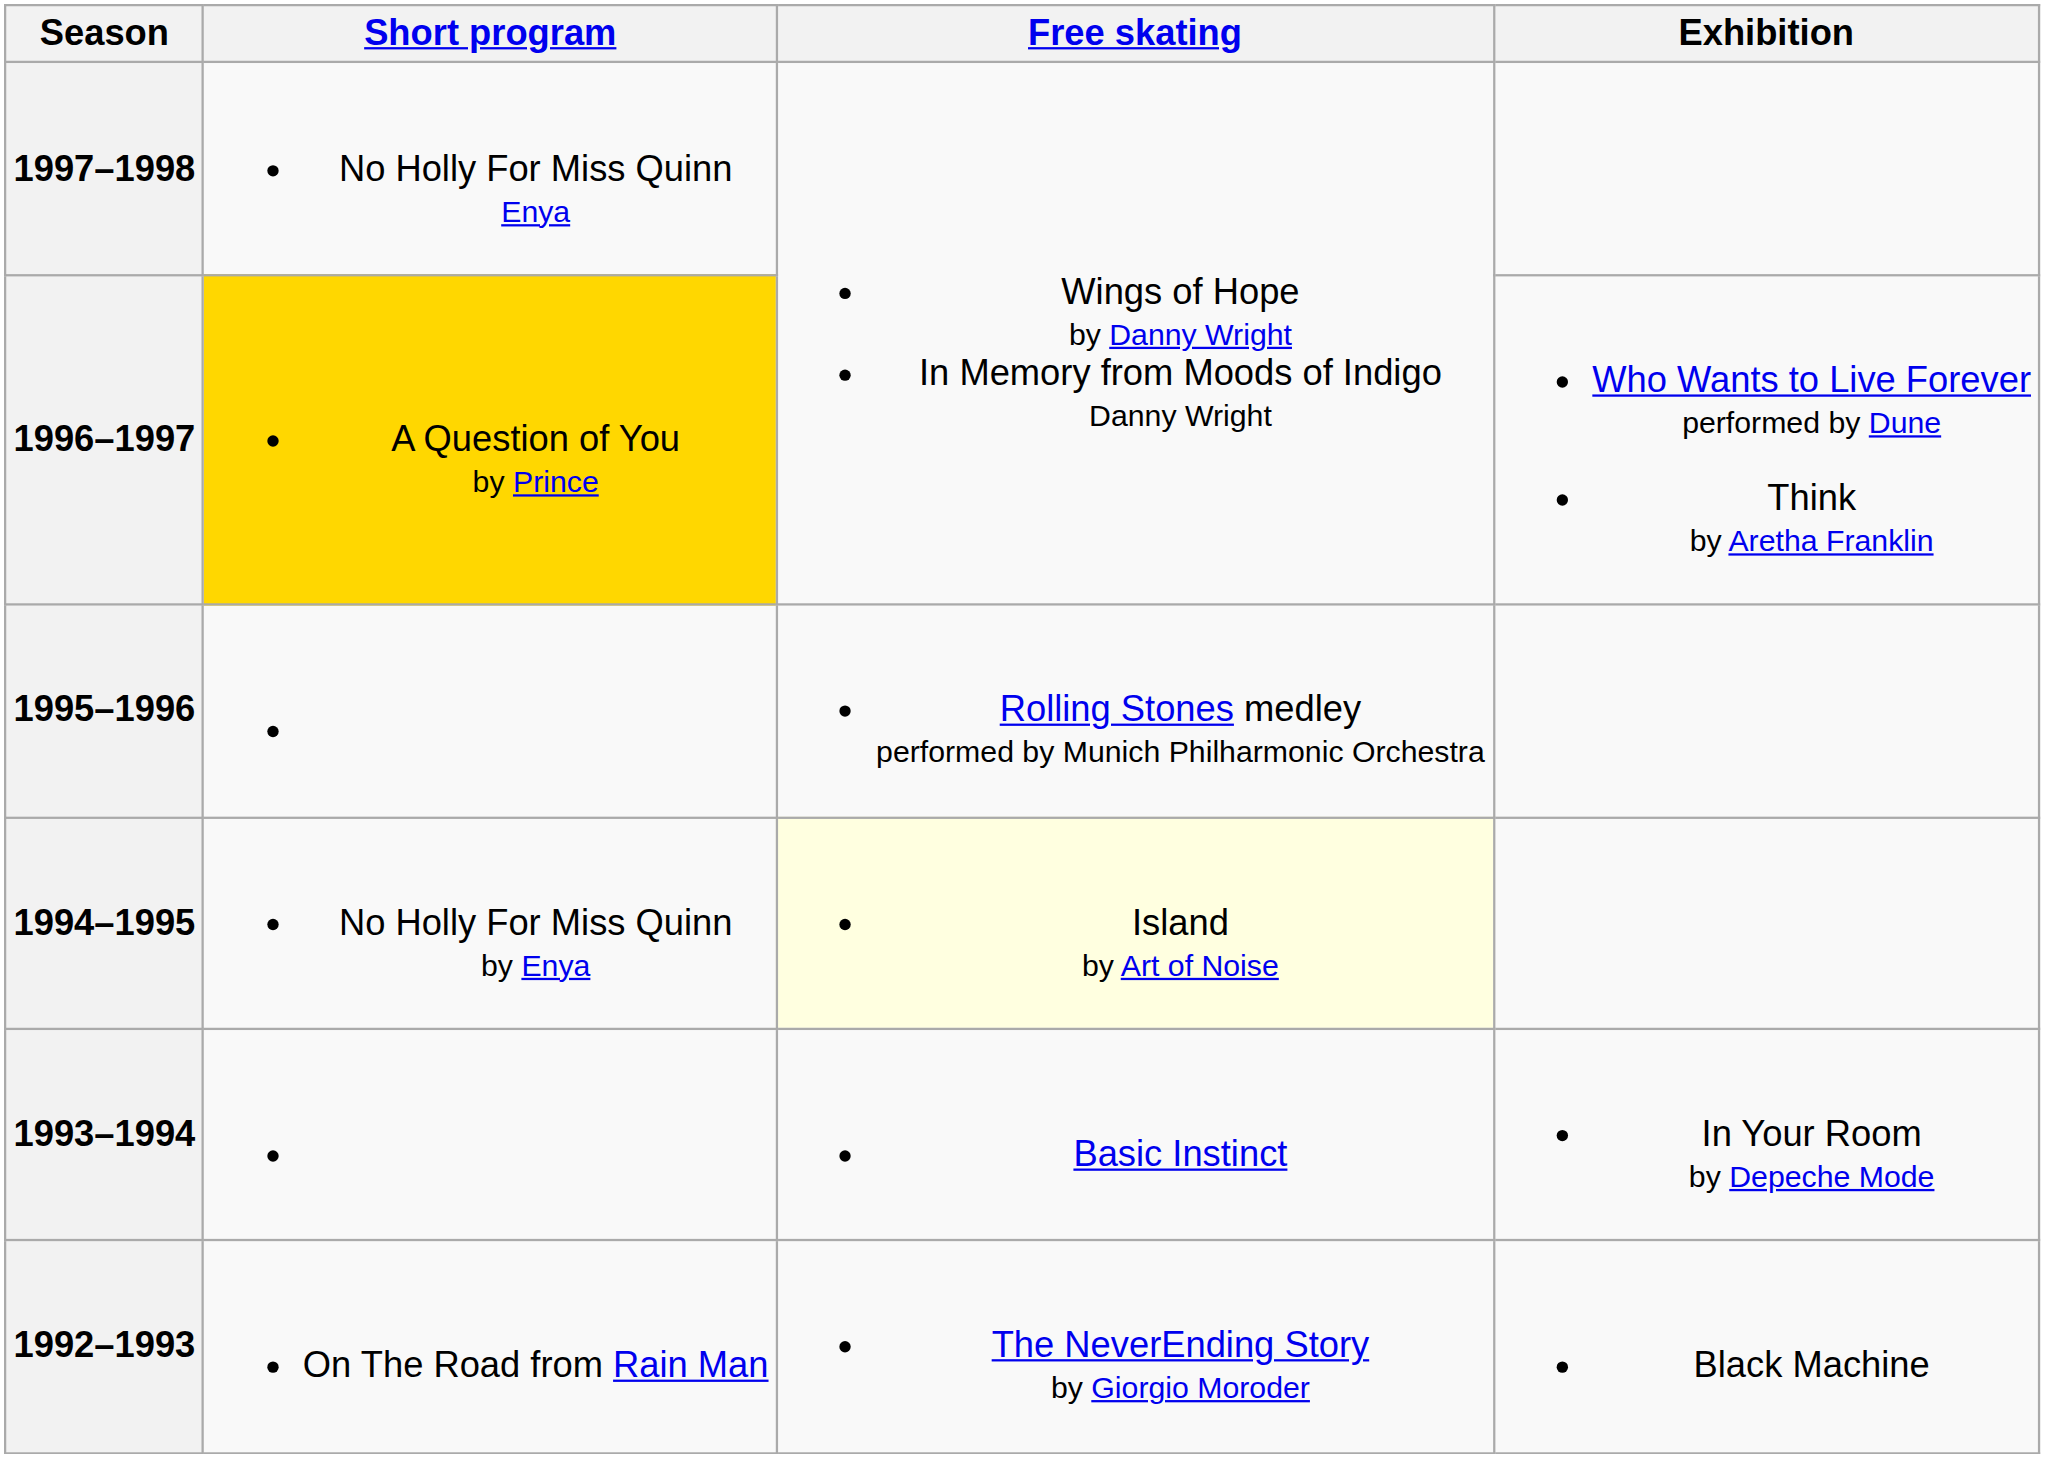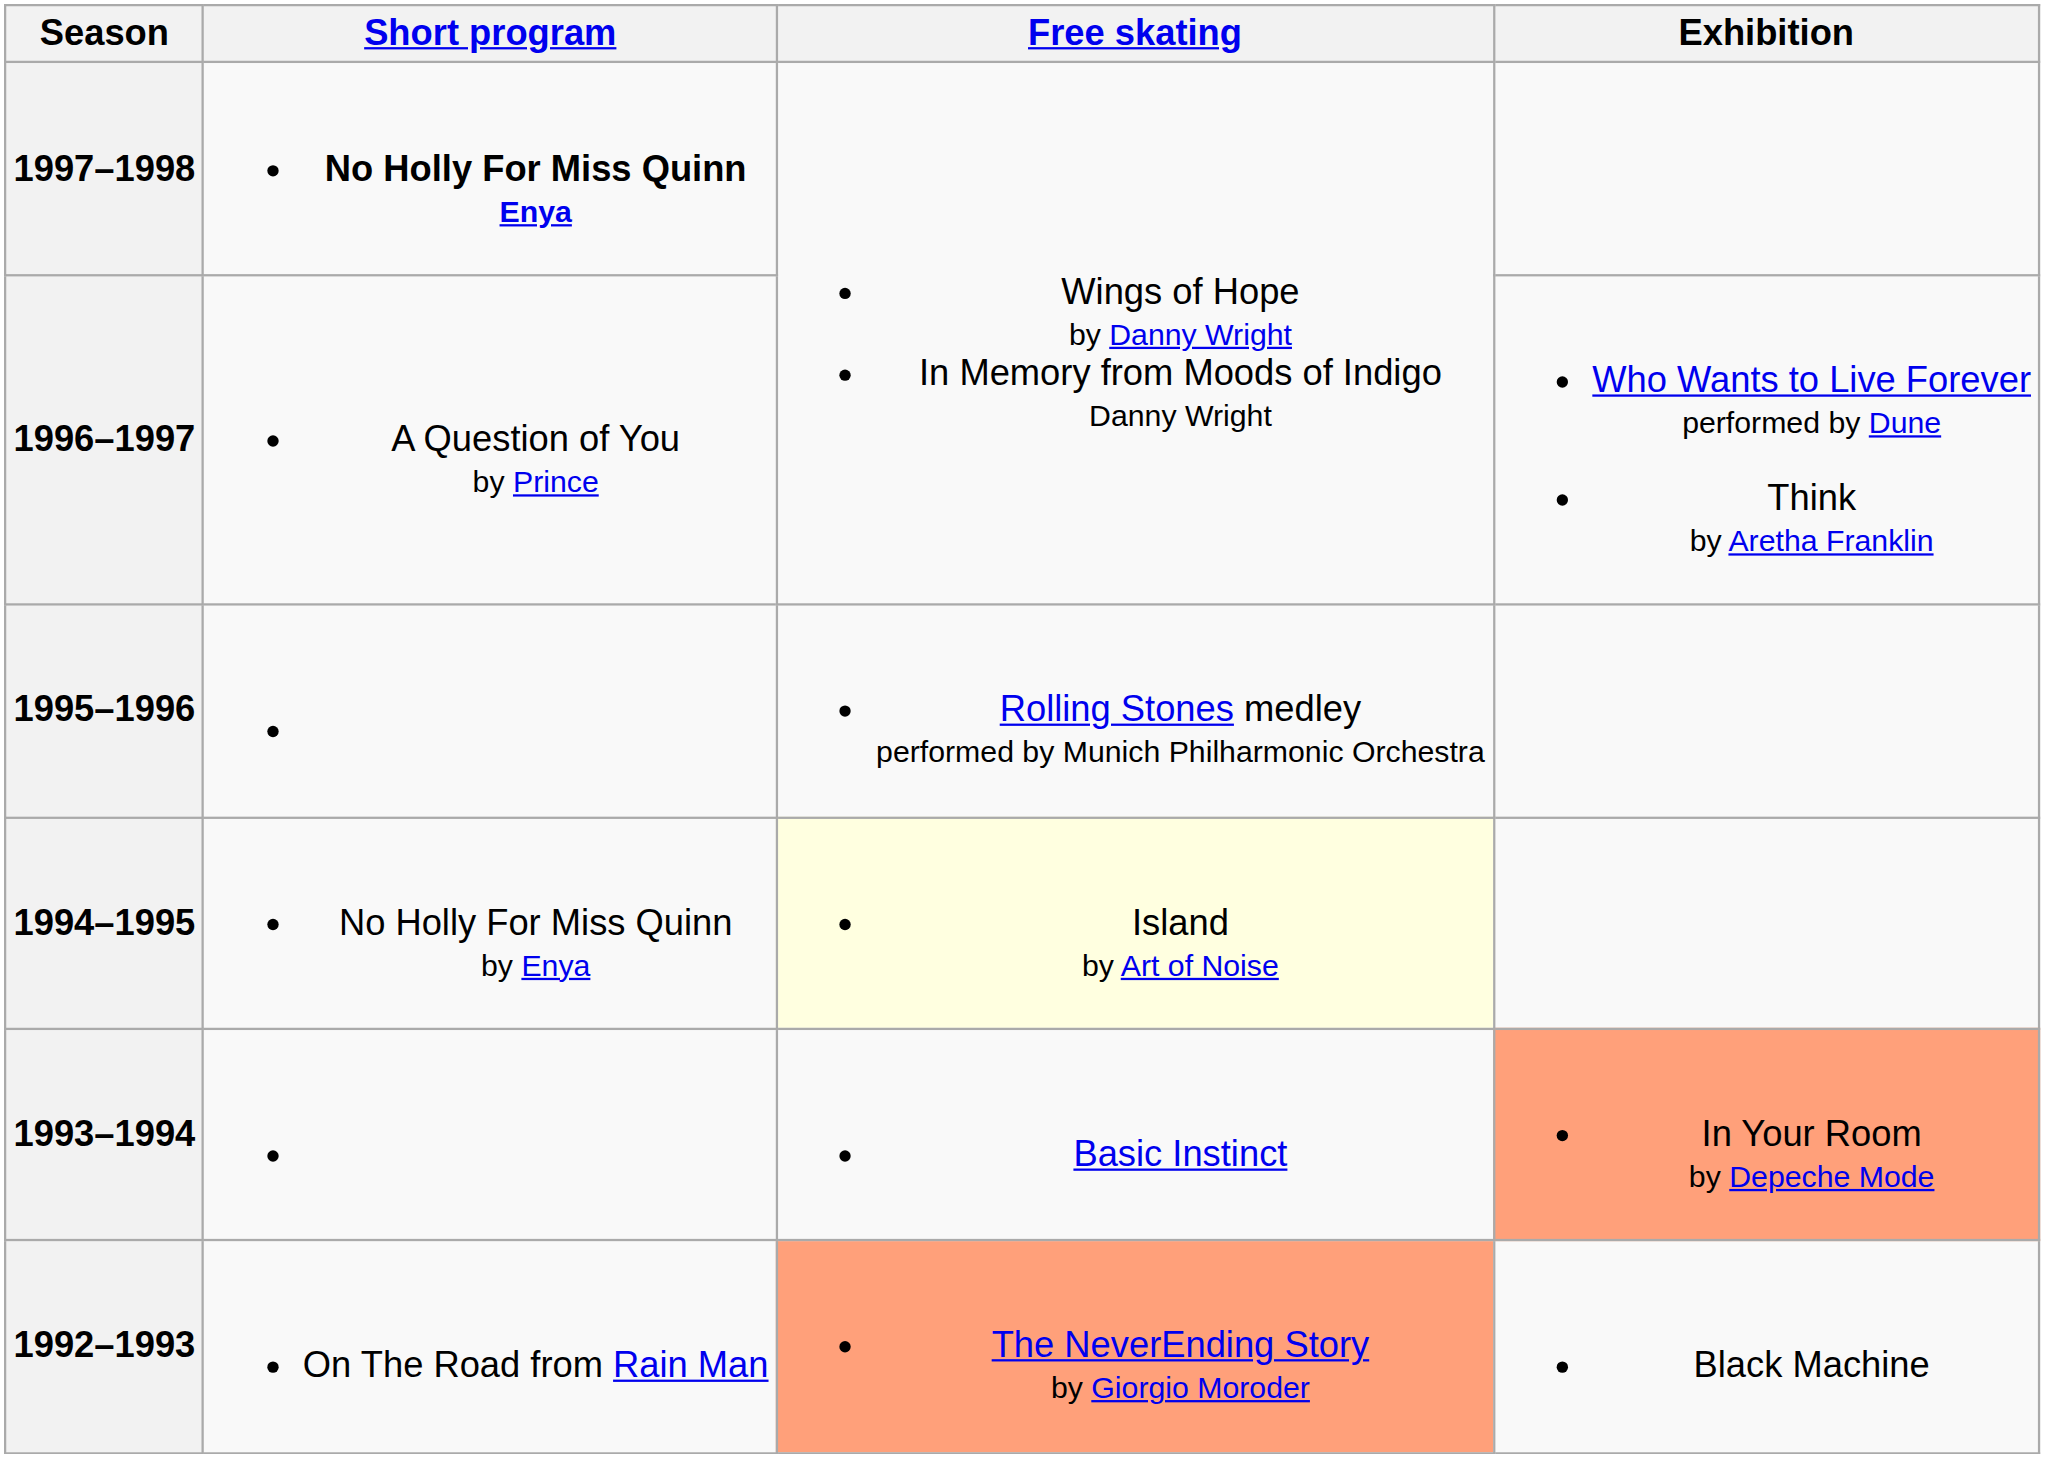(490, 189) normal -> (490, 189) bold
(490, 460) gold background -> (490, 460) no background
(1766, 1155) no background -> (1766, 1155) lightsalmon background
(1135, 1367) no background -> (1135, 1367) lightsalmon background
